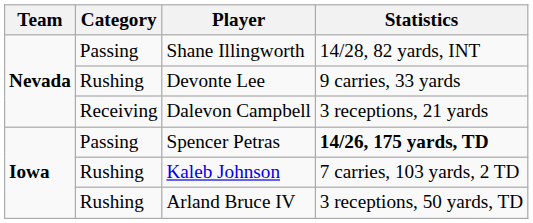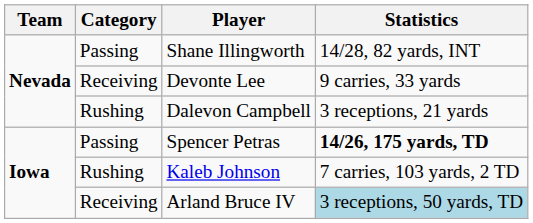(112, 80) Rushing -> (119, 80) Receiving
(119, 111) Receiving -> (112, 111) Rushing
(112, 202) Rushing -> (119, 202) Receiving
(421, 202) no background -> (421, 202) lightblue background
